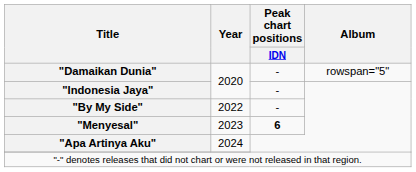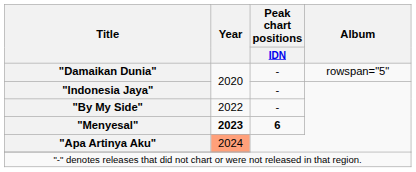(230, 125) normal -> (230, 125) bold
(230, 143) no background -> (230, 143) lightsalmon background
